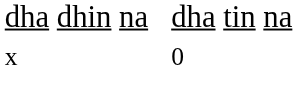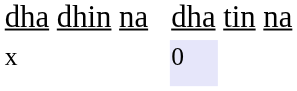(178, 56) no background -> (178, 56) lavender background
